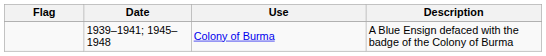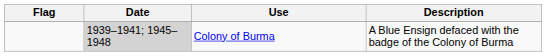(132, 36) no background -> (132, 36) lightgrey background
